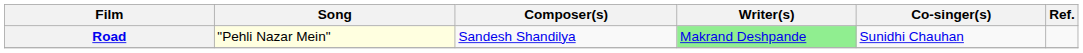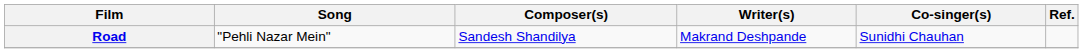(274, 36) lightyellow background -> (274, 36) no background
(743, 36) lightgreen background -> (743, 36) no background
